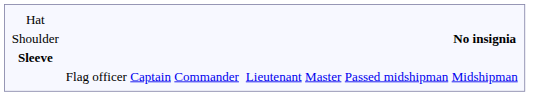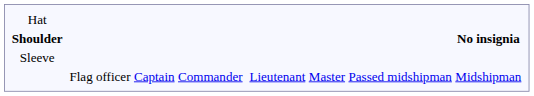(35, 38) normal -> (37, 38) bold
(35, 57) bold -> (37, 57) normal
